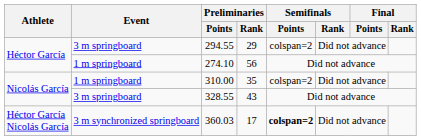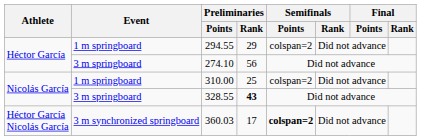(107, 46) 3 m springboard -> (107, 46) 1 m springboard
(107, 63) 1 m springboard -> (107, 63) 3 m springboard
(252, 80) 35 -> (252, 80) 25
(252, 98) normal -> (252, 98) bold
